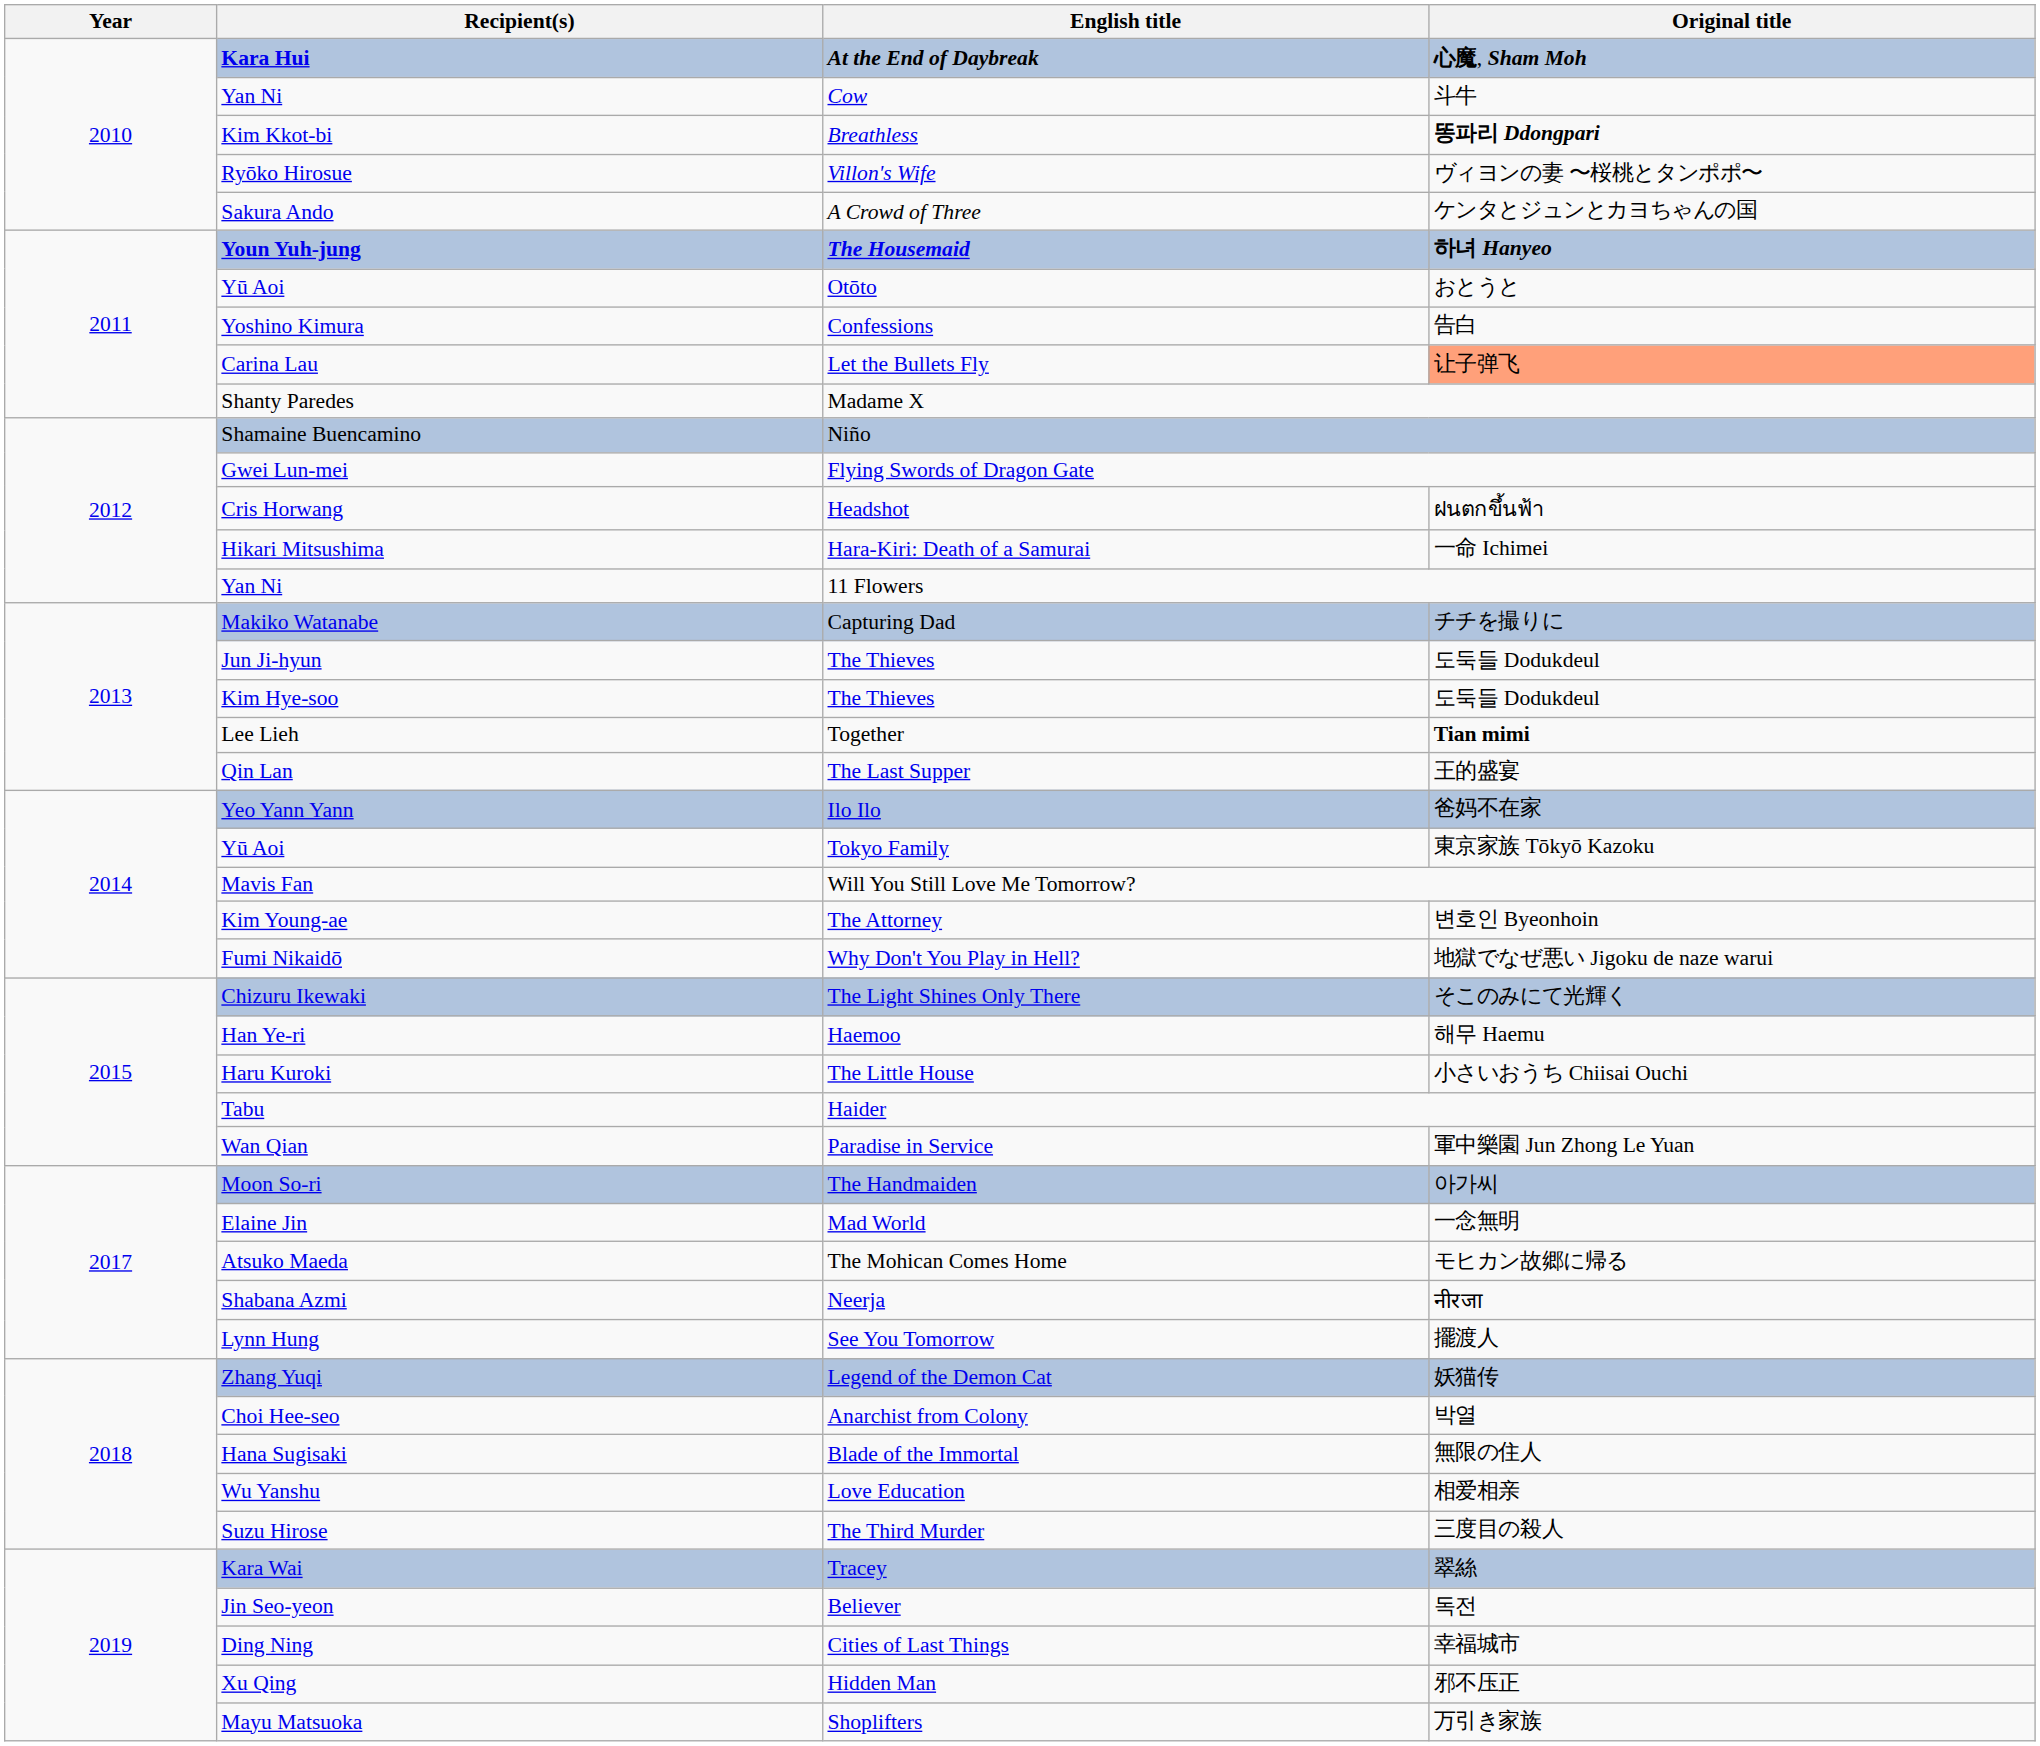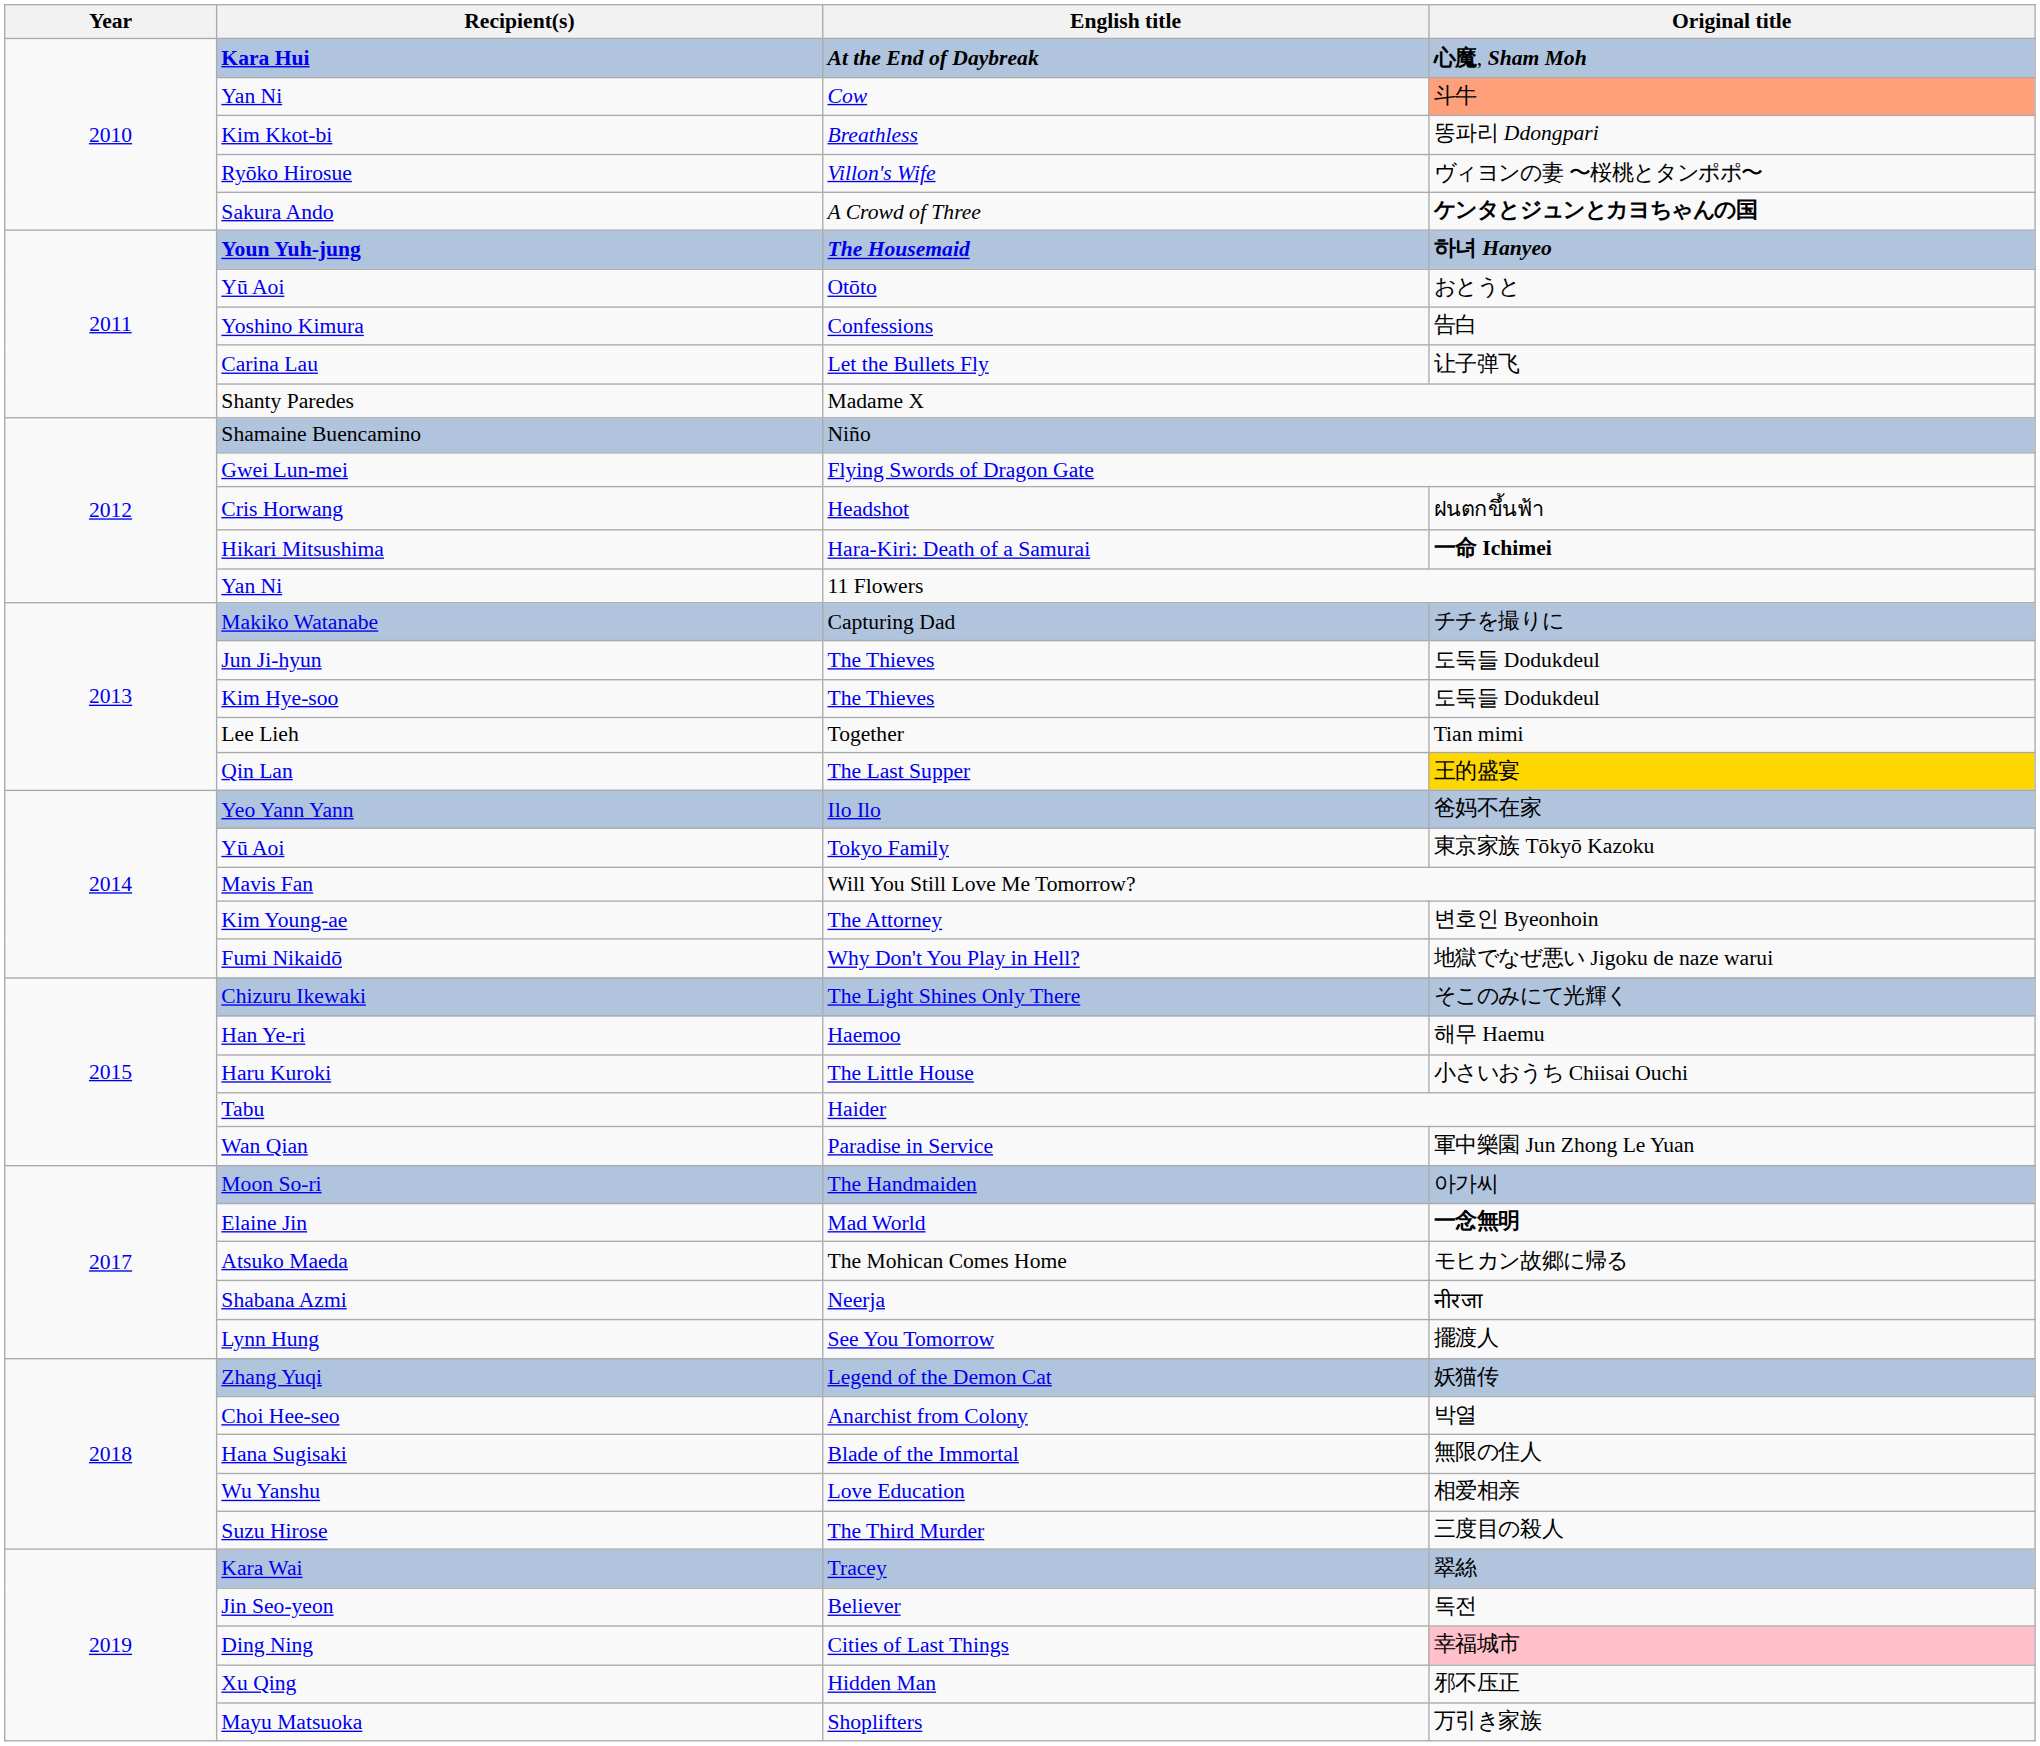(1455, 95) no background -> (1455, 95) lightsalmon background
(1517, 133) bold -> (1516, 133) normal
(1596, 210) normal -> (1596, 210) bold
(1477, 363) lightsalmon background -> (1477, 363) no background
(1491, 548) normal -> (1493, 548) bold
(1482, 734) bold -> (1479, 734) normal
(1477, 770) no background -> (1477, 770) gold background
(1477, 1221) normal -> (1477, 1221) bold
(1477, 1644) no background -> (1477, 1644) pink background
